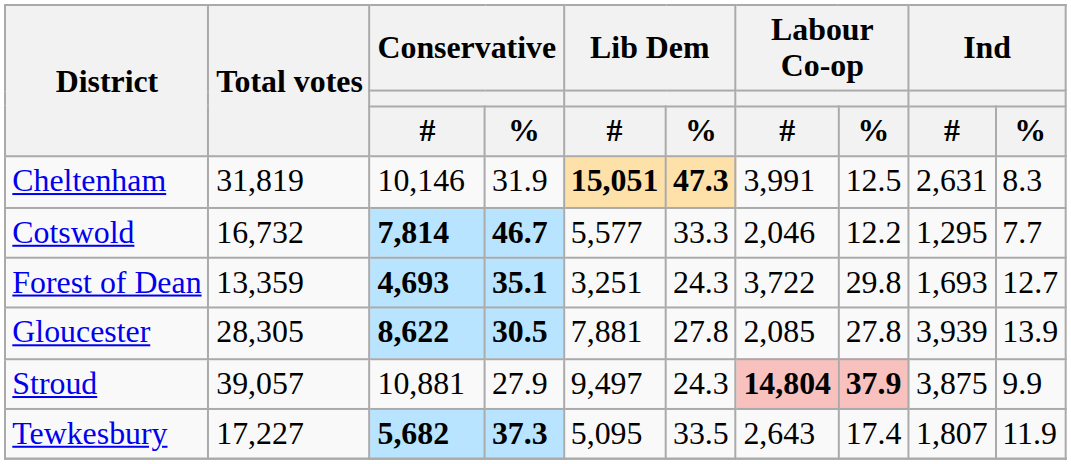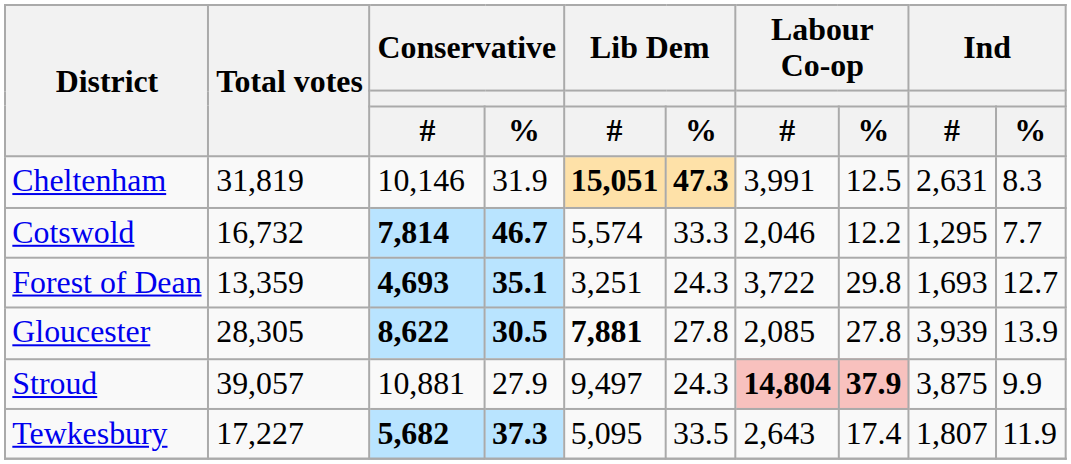(607, 231) 5,577 -> (607, 231) 5,574
(607, 332) normal -> (607, 332) bold
